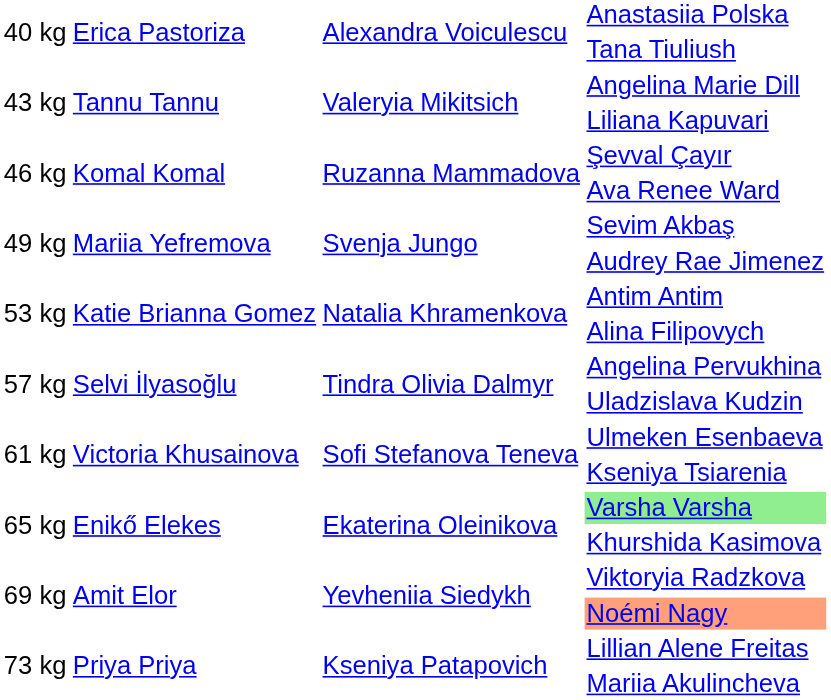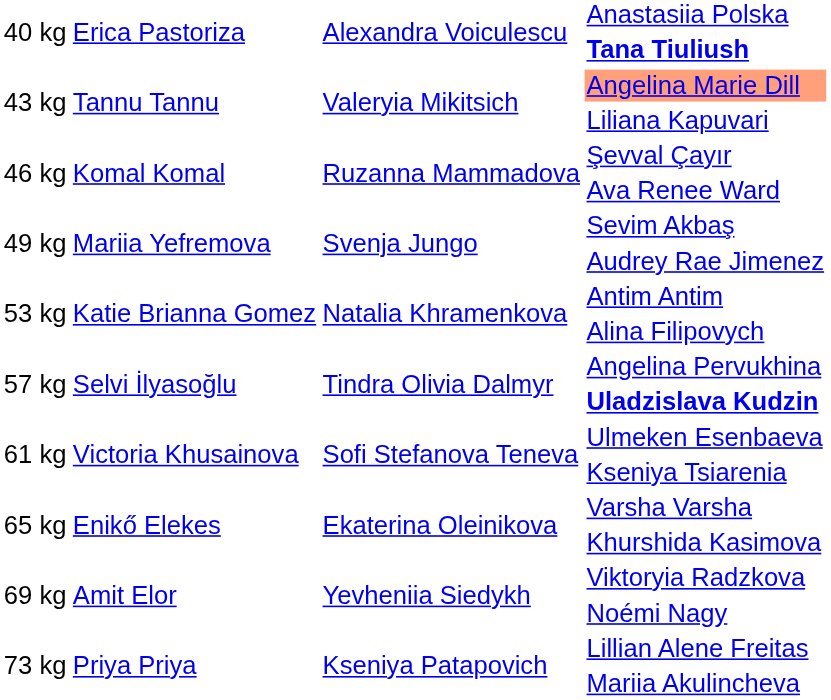(661, 50) normal -> (668, 50) bold
(693, 85) no background -> (693, 85) lightsalmon background
(695, 402) normal -> (702, 402) bold
(669, 507) lightgreen background -> (669, 507) no background
(657, 613) lightsalmon background -> (657, 613) no background
